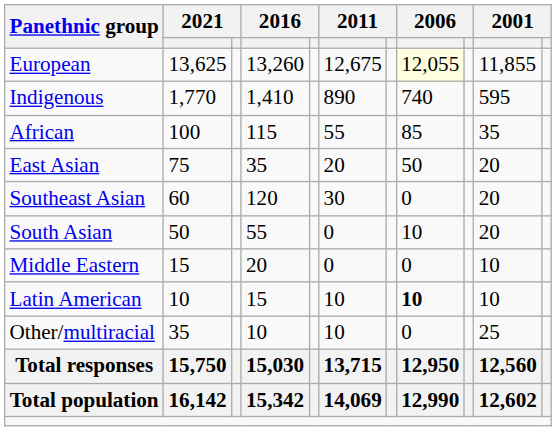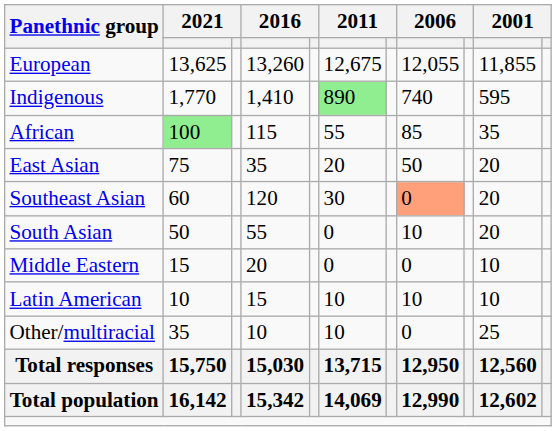(430, 64) lightyellow background -> (430, 64) no background
(339, 97) no background -> (339, 97) lightgreen background
(184, 131) no background -> (184, 131) lightgreen background
(406, 198) no background -> (406, 198) lightsalmon background
(412, 298) bold -> (412, 298) normal
